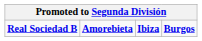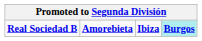(179, 28) no background -> (179, 28) paleturquoise background
